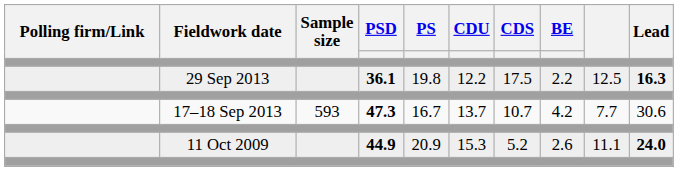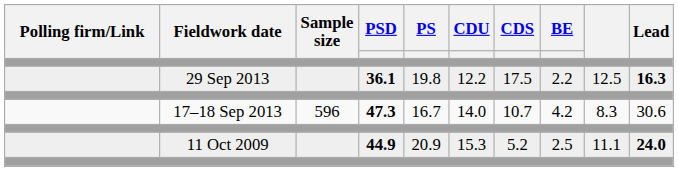(327, 112) 593 -> (327, 112) 596
(472, 112) 13.7 -> (472, 112) 14.0
(607, 112) 7.7 -> (607, 112) 8.3
(562, 145) 2.6 -> (562, 145) 2.5
